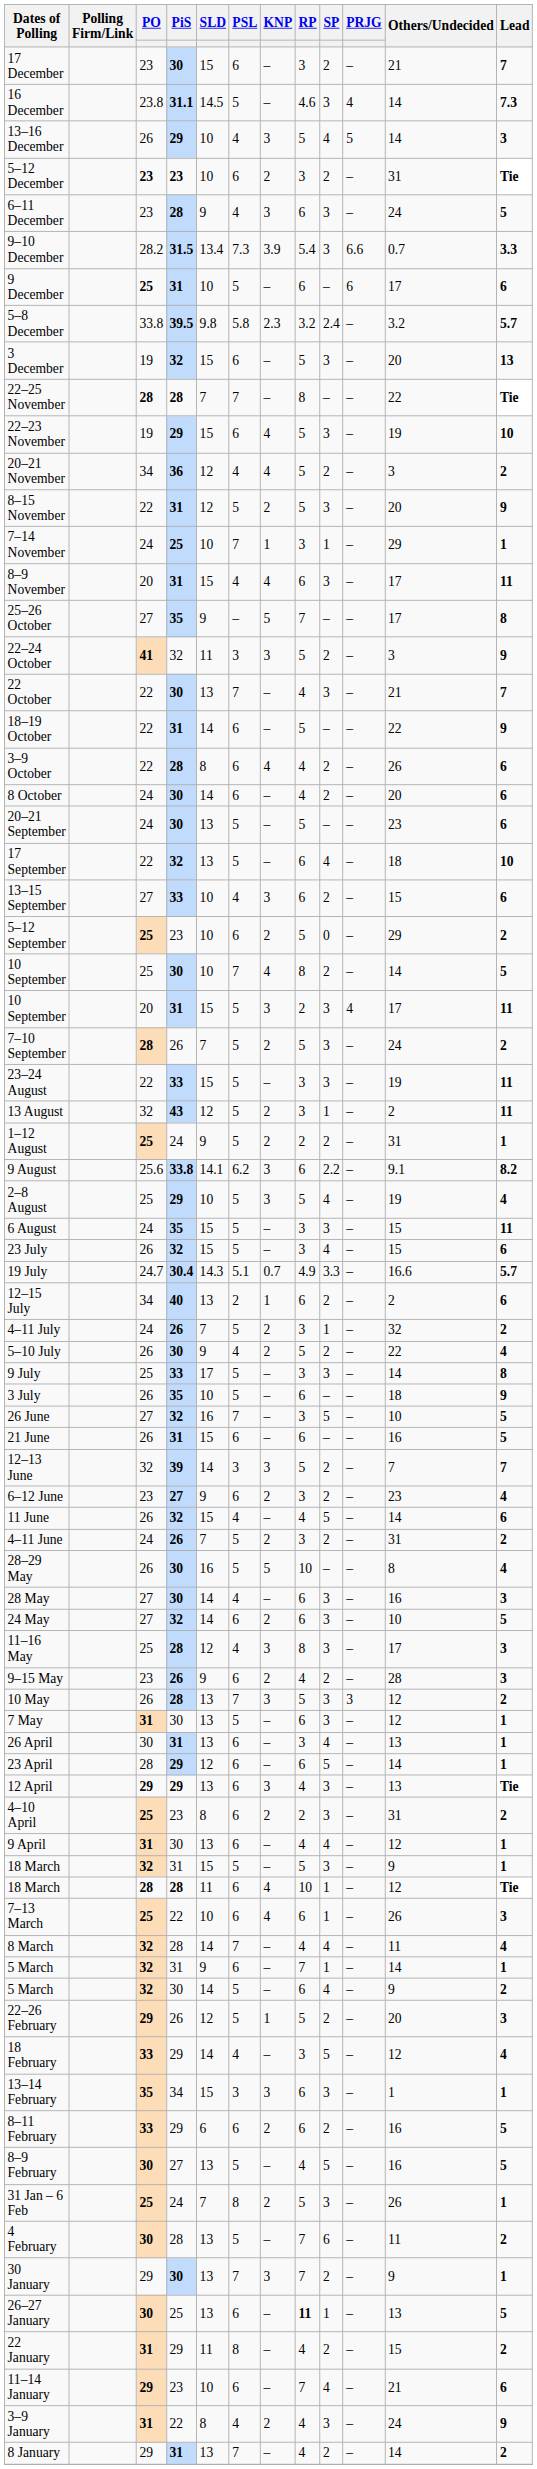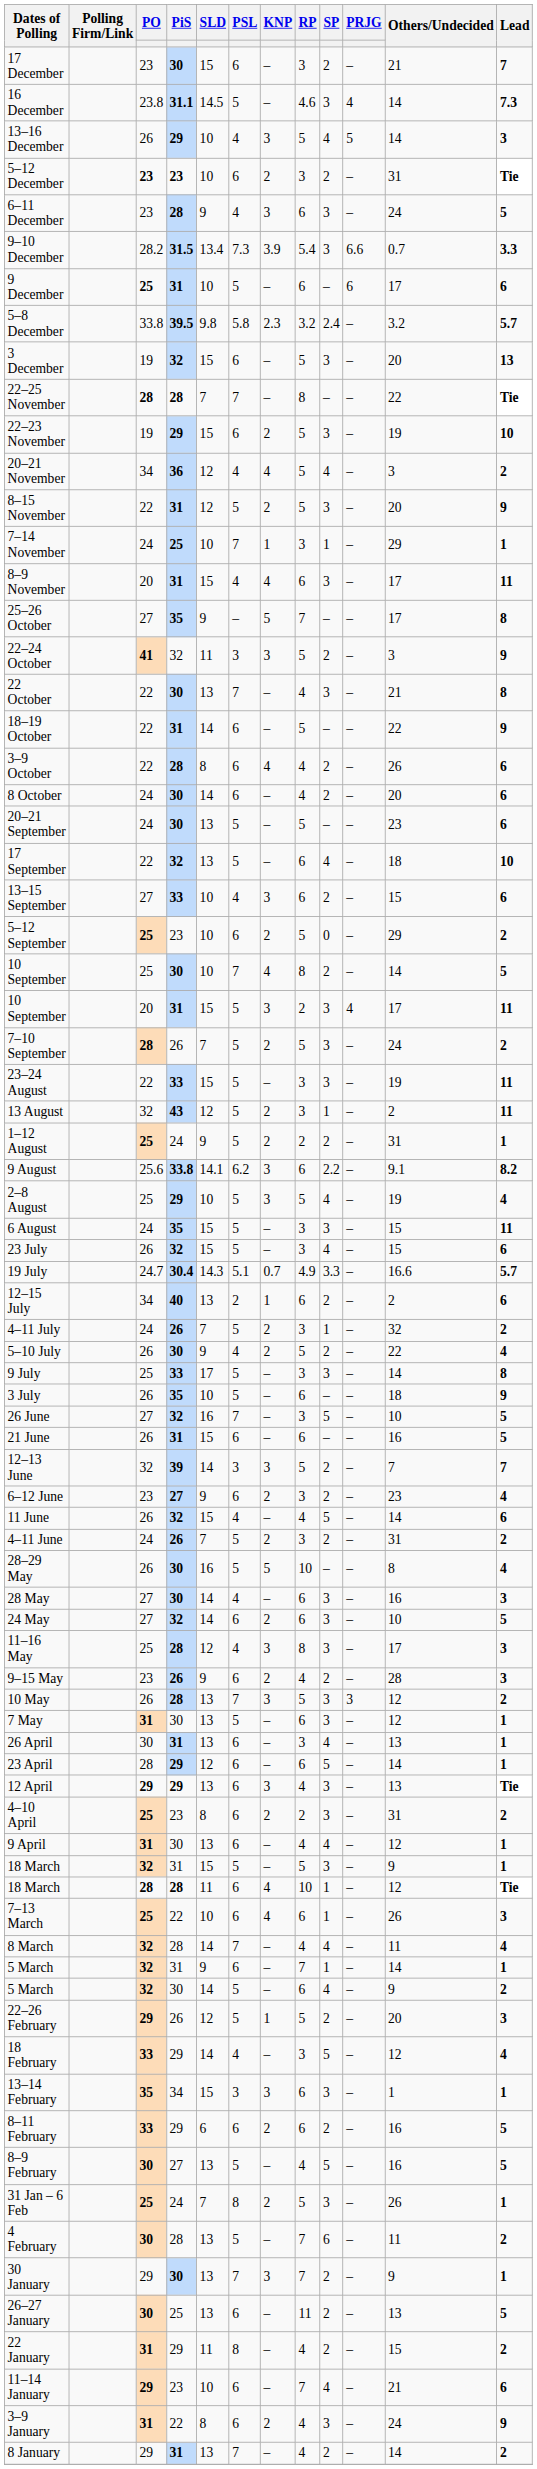(267, 434) 4 -> (267, 434) 2
(326, 471) 2 -> (326, 471) 4
(503, 692) 7 -> (503, 692) 8
(305, 2313) bold -> (305, 2313) normal
(326, 2313) 1 -> (326, 2313) 2
(236, 2424) 4 -> (236, 2424) 6
